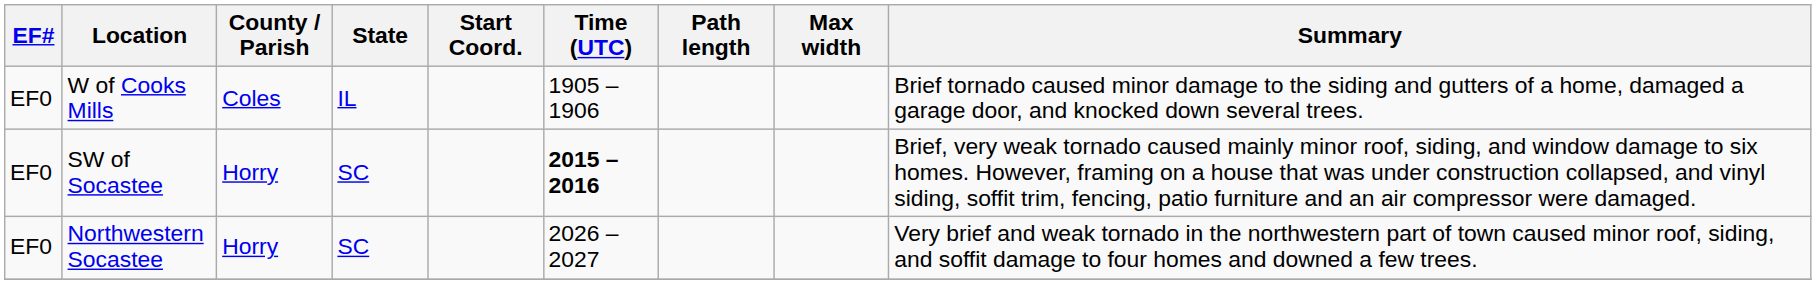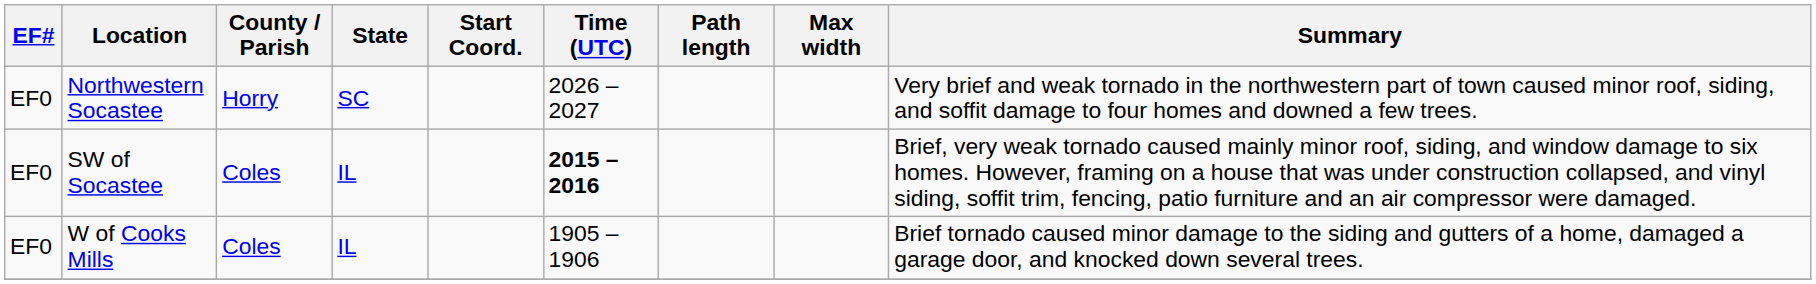rows swapped: (127, 97) <-> (136, 247)
(250, 172) Horry -> (251, 172) Coles
(353, 172) SC -> (347, 172) IL
